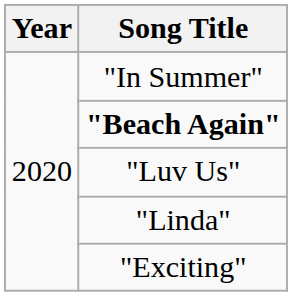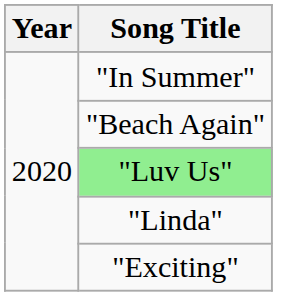(183, 123) bold -> (175, 123) normal
(183, 171) no background -> (175, 171) lightgreen background
